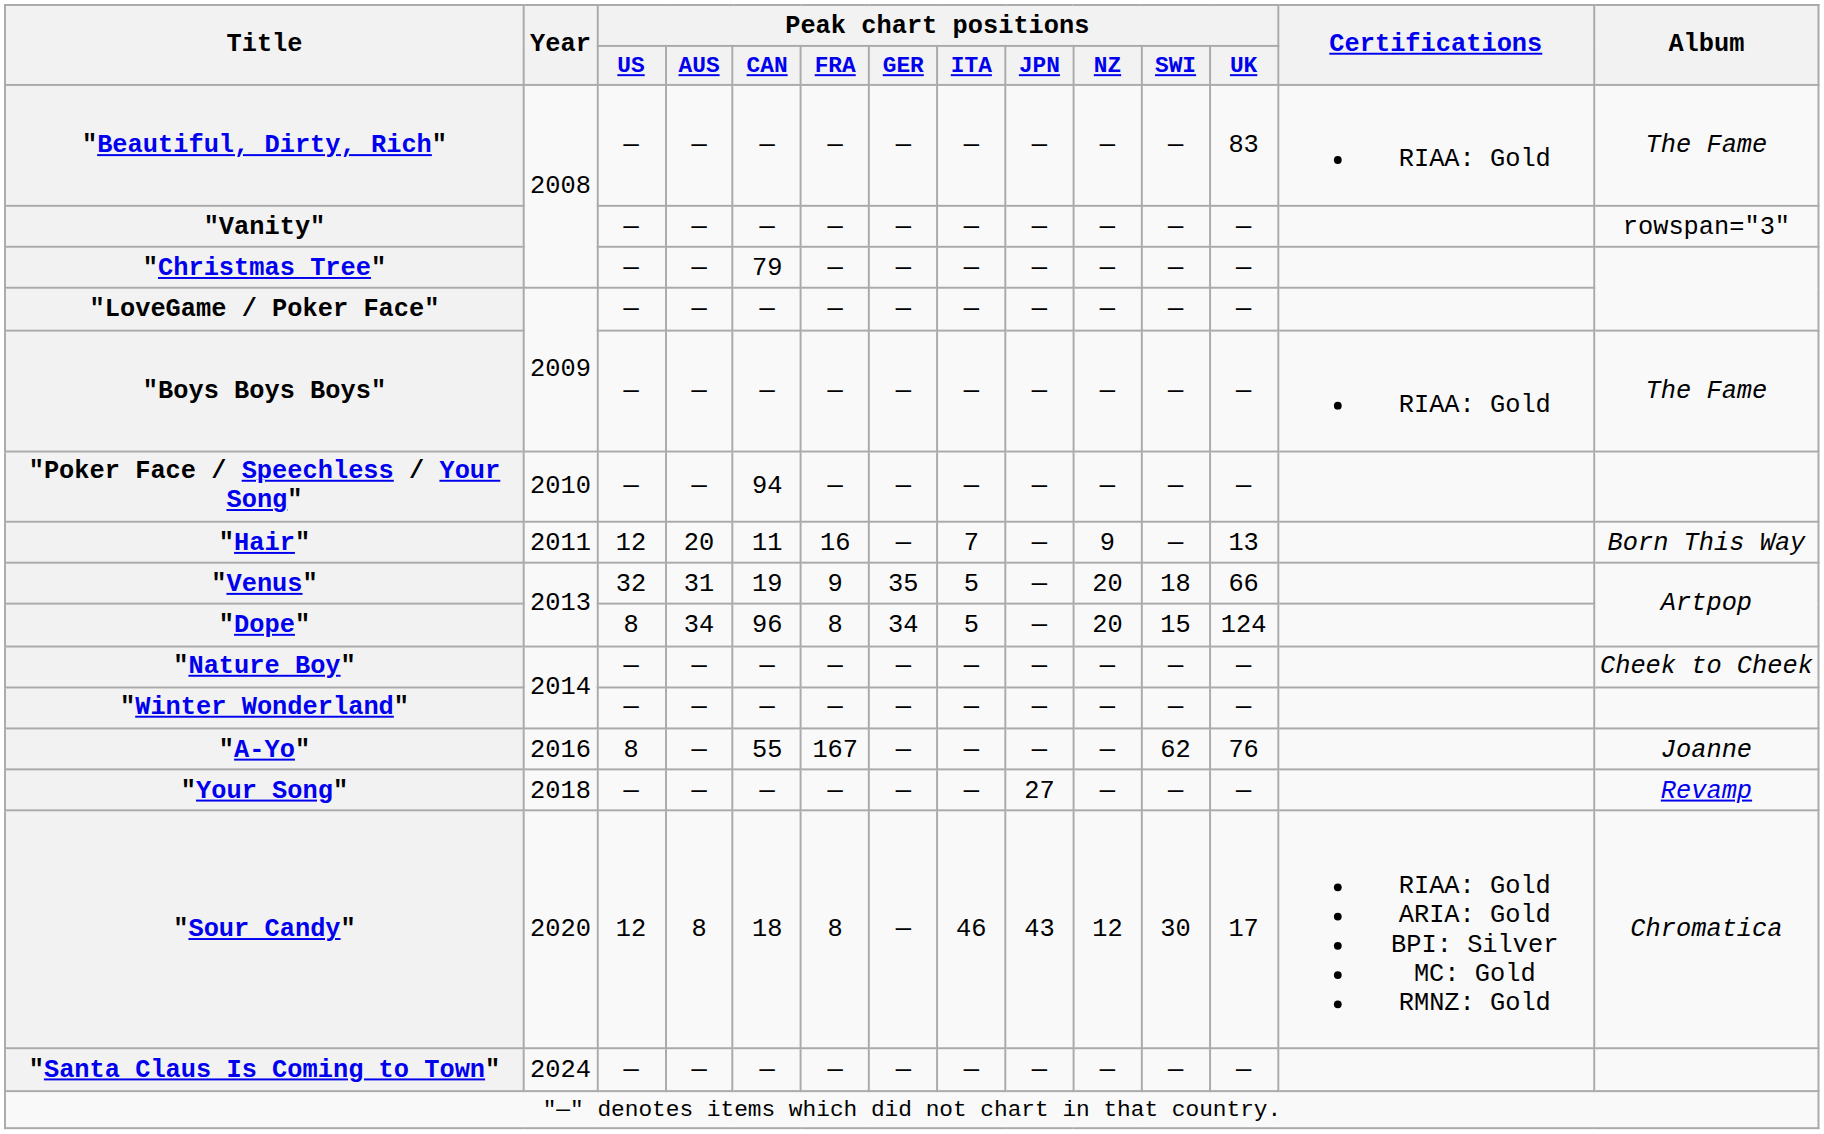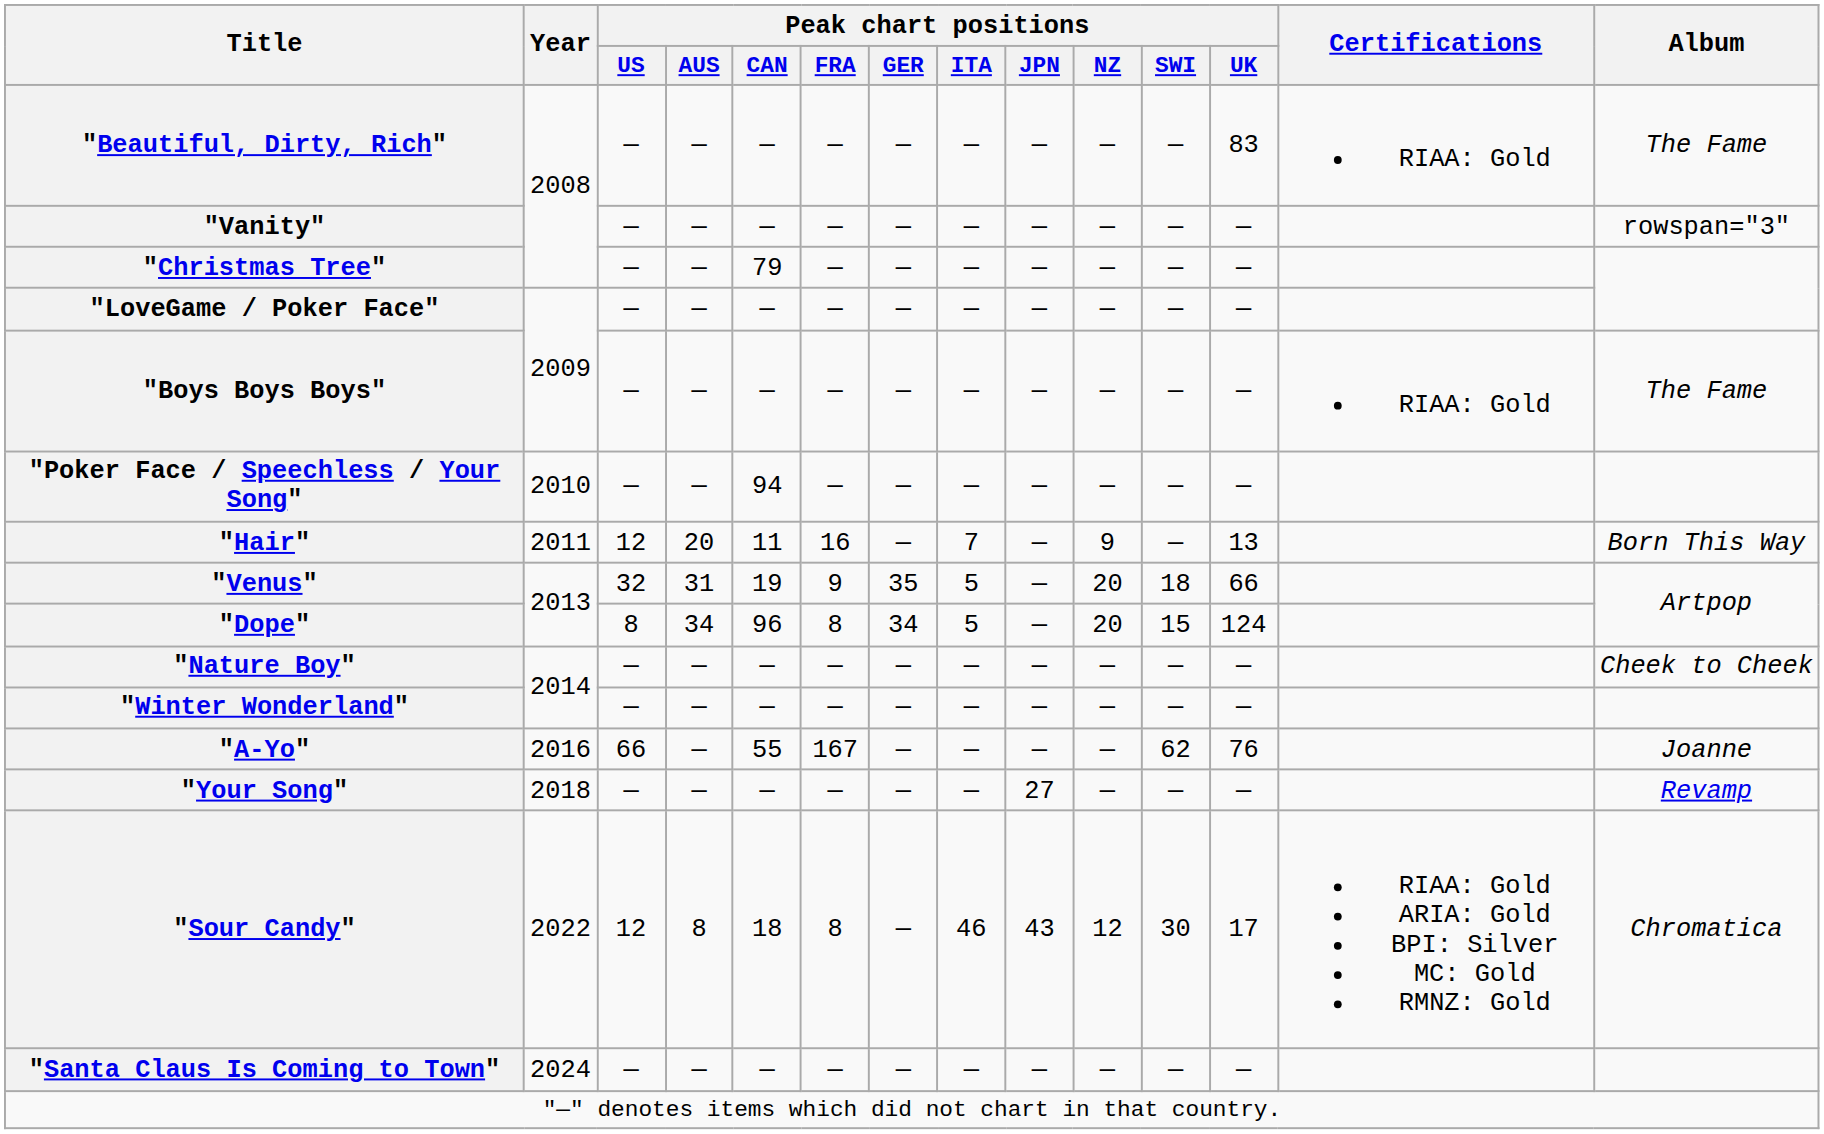(631, 749) 8 -> (631, 749) 66
(561, 930) 2020 -> (561, 930) 2022
